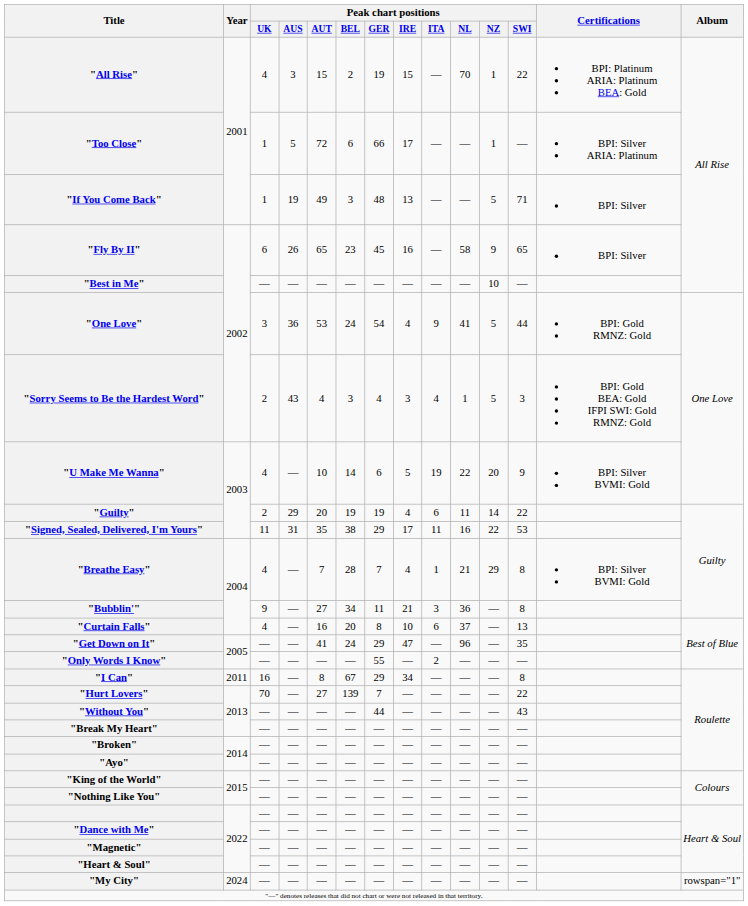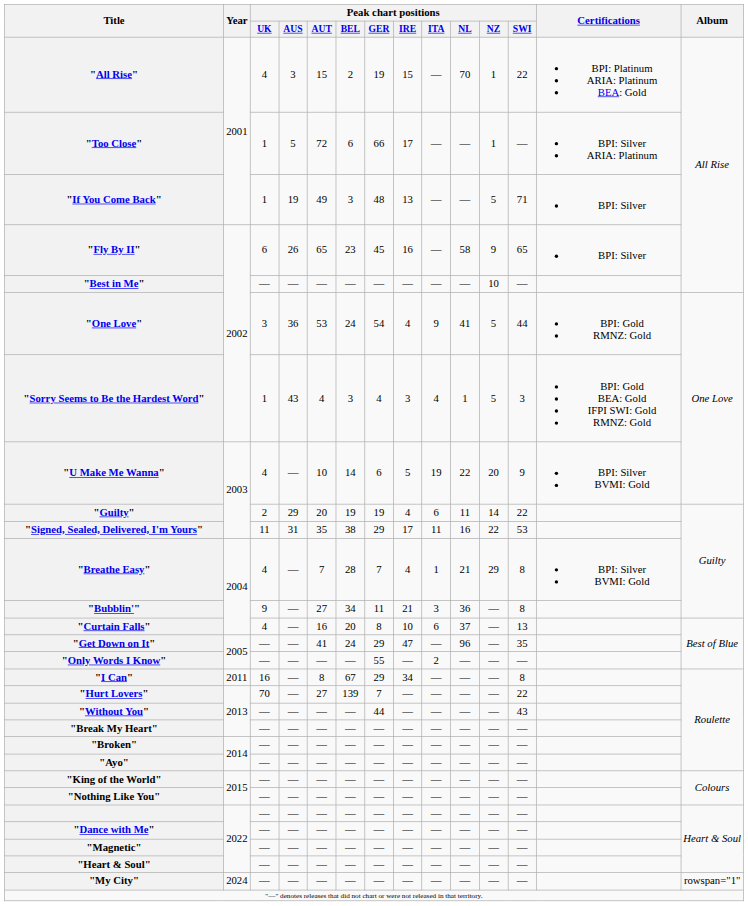(264, 398) 2 -> (264, 398) 1
